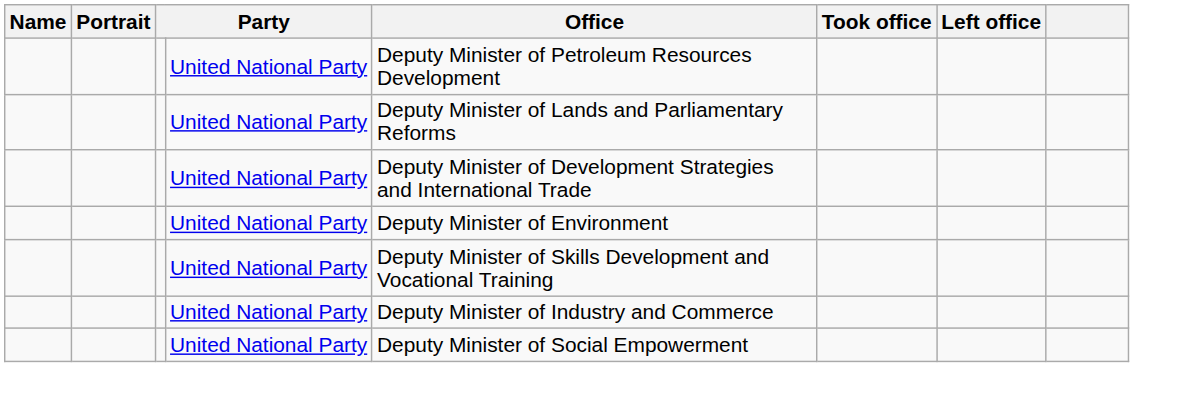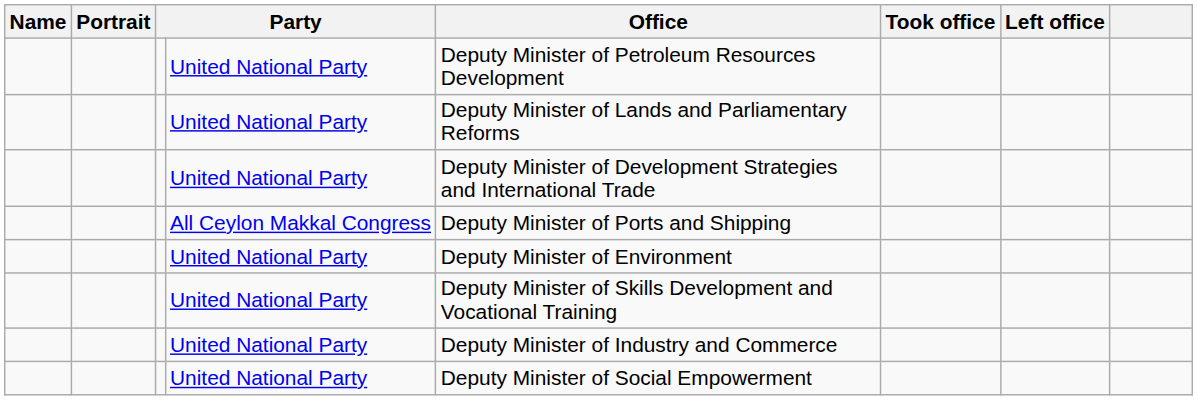+ row: (38, 223)
